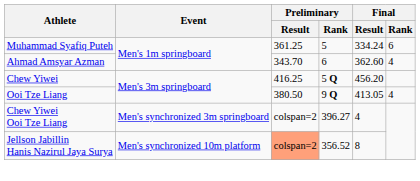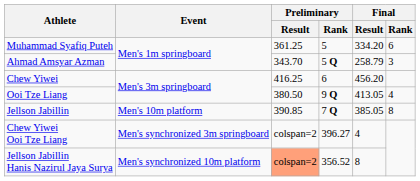(369, 45) 334.24 -> (369, 45) 334.20
(324, 62) 6 -> (329, 62) 5 Q
(369, 62) 362.60 -> (369, 62) 258.79
(391, 62) 4 -> (391, 62) 3
(329, 78) 5 Q -> (324, 78) 6
+ row: (38, 111)
